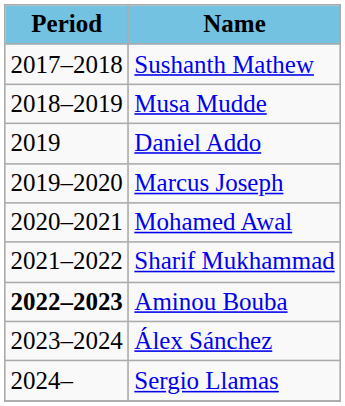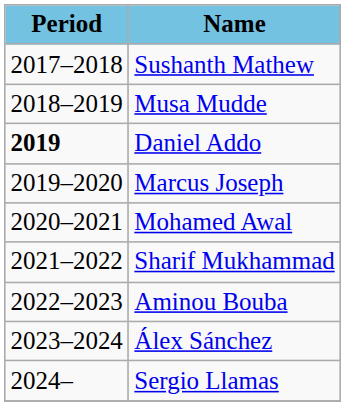(35, 143) normal -> (35, 143) bold
(67, 301) bold -> (67, 301) normal
